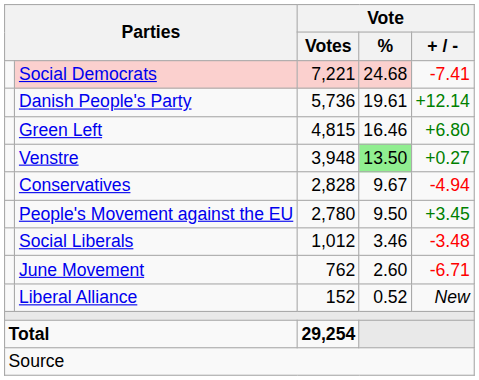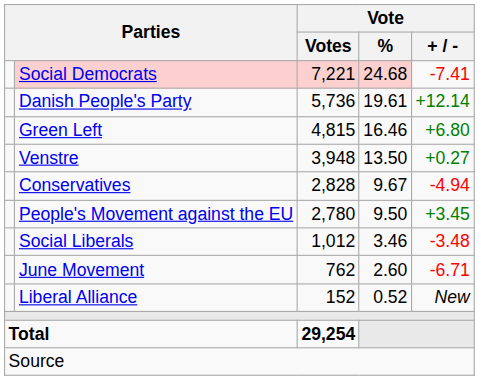(385, 158) lightgreen background -> (385, 158) no background
